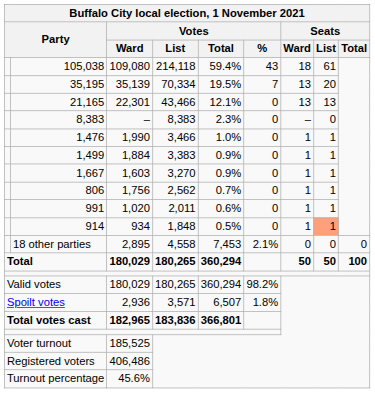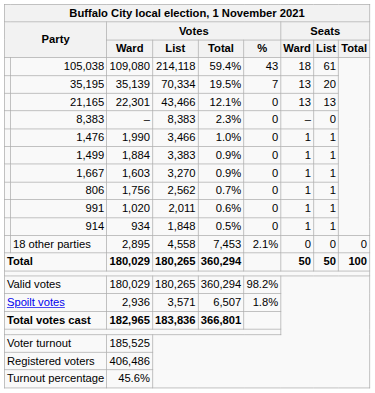(333, 226) lightsalmon background -> (333, 226) no background
